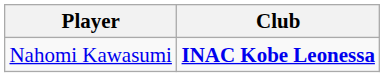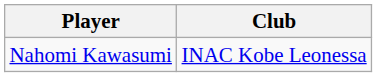(278, 54) bold -> (274, 54) normal
